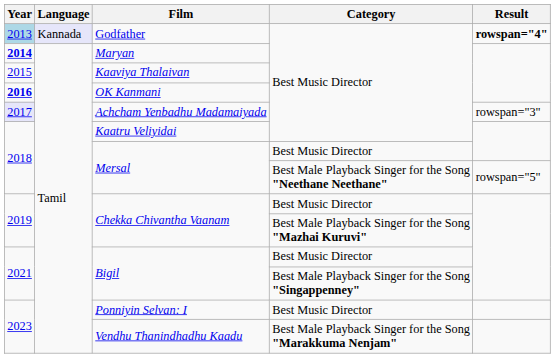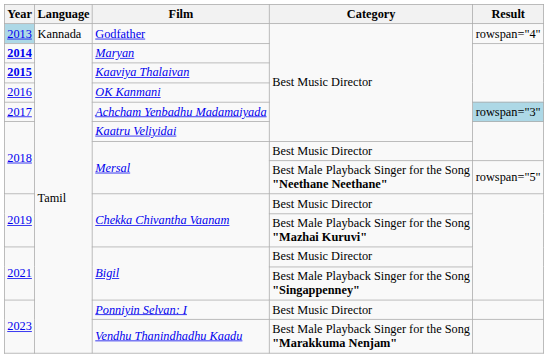(59, 33) lavender background -> (59, 33) no background
(512, 33) bold -> (508, 33) normal
(20, 72) normal -> (20, 72) bold
(20, 92) bold -> (20, 92) normal
(20, 111) lavender background -> (20, 111) no background
(508, 111) no background -> (508, 111) lightblue background
